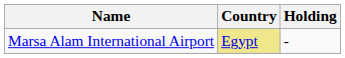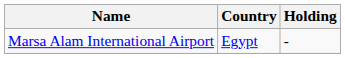(239, 41) khaki background -> (239, 41) no background
